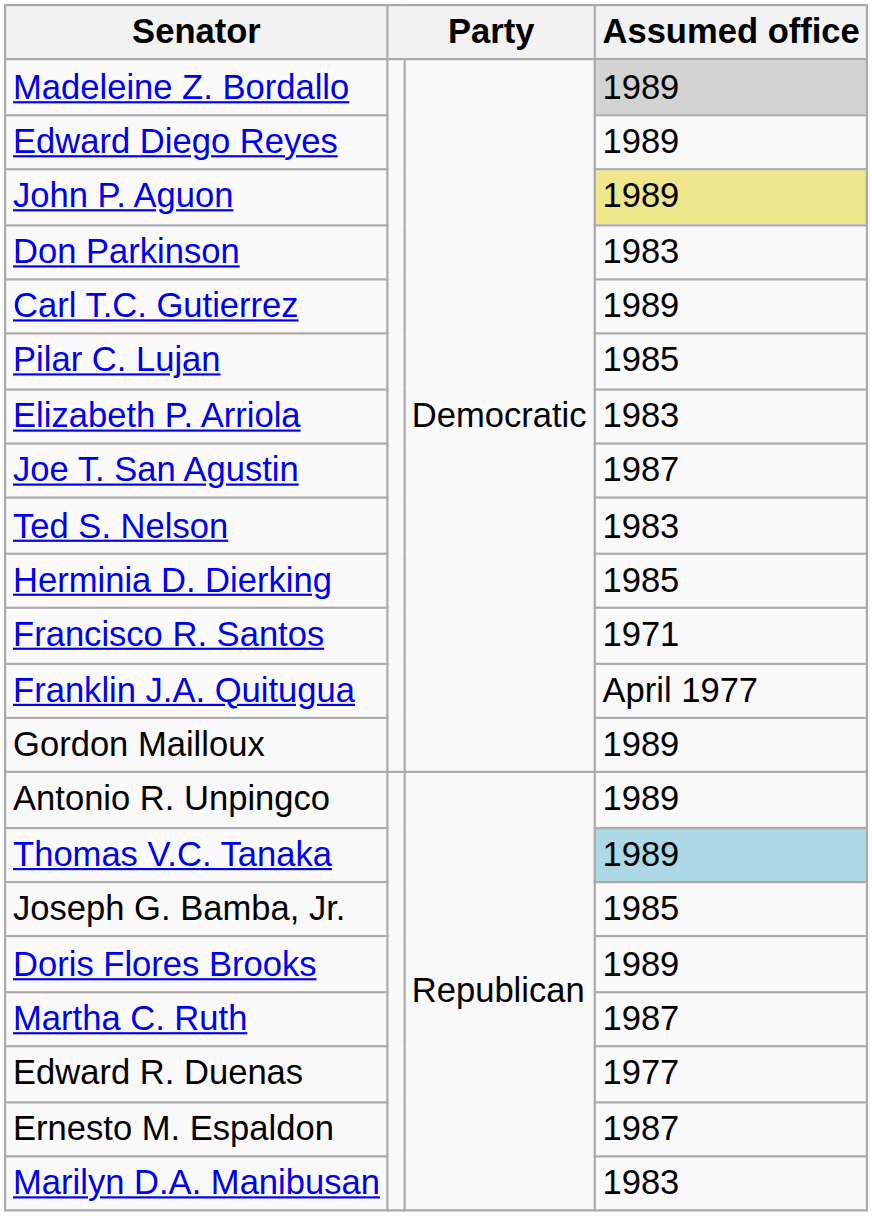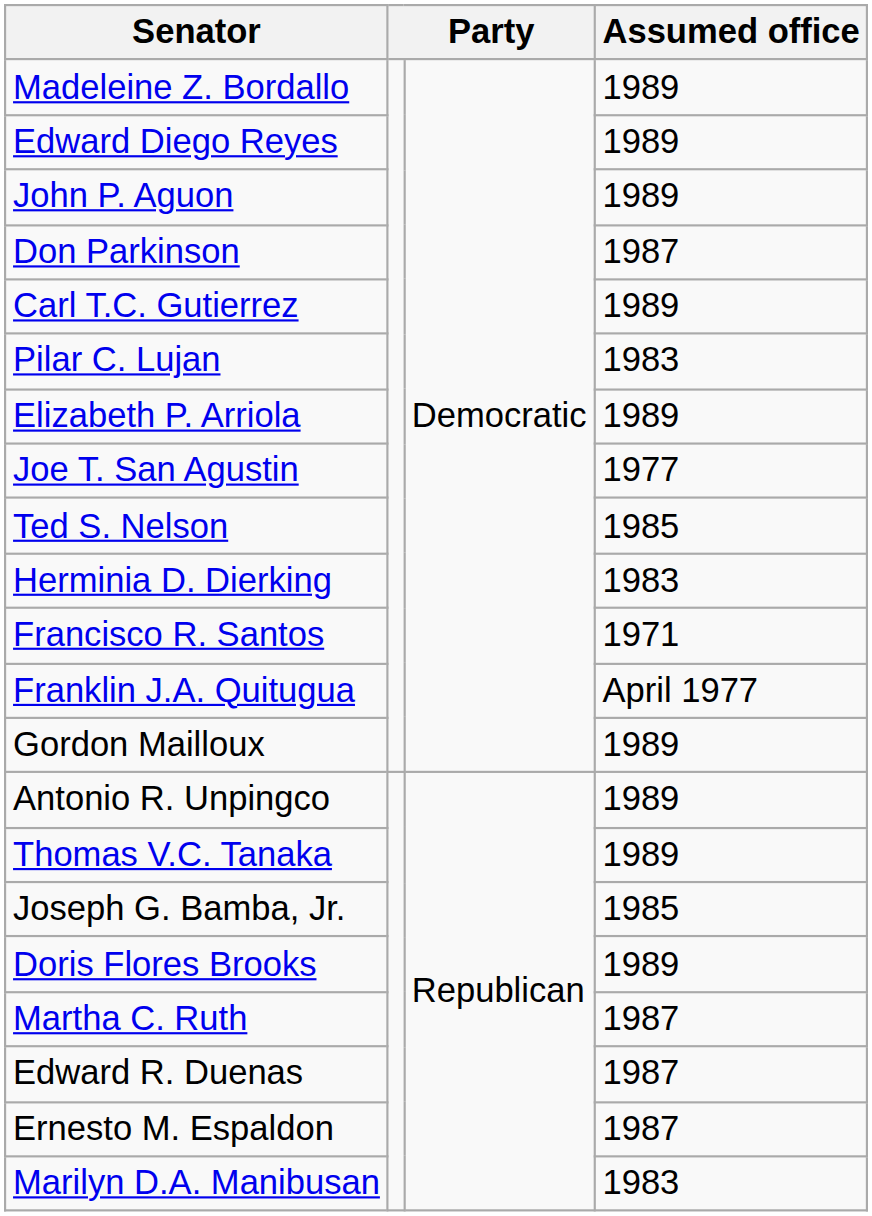(641, 86) lightgrey background -> (641, 86) no background
(641, 196) khaki background -> (641, 196) no background
(641, 251) 1983 -> (641, 251) 1987
(641, 360) 1985 -> (641, 360) 1983
(641, 415) 1983 -> (641, 415) 1989
(641, 470) 1987 -> (641, 470) 1977
(641, 525) 1983 -> (641, 525) 1985
(641, 580) 1985 -> (641, 580) 1983
(641, 854) lightblue background -> (641, 854) no background
(641, 1073) 1977 -> (641, 1073) 1987
